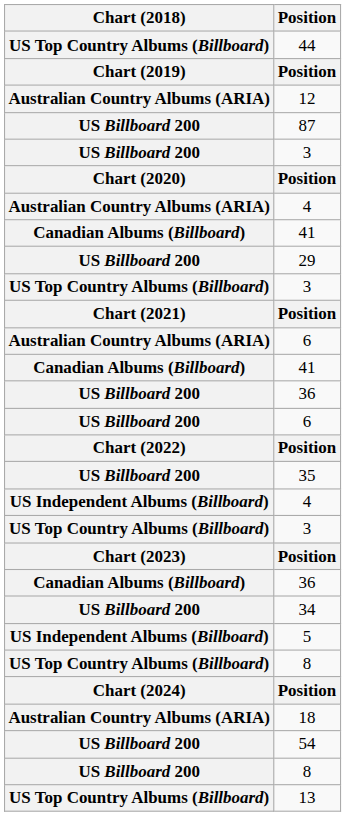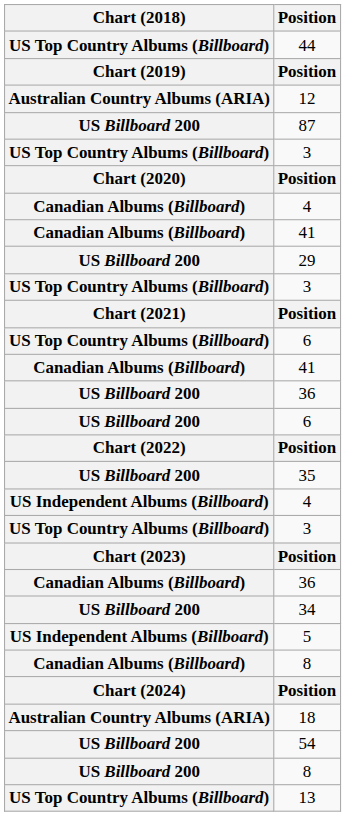(139, 152) US Billboard 200 -> (139, 152) US Top Country Albums (Billboard)
(139, 206) Australian Country Albums (ARIA) -> (139, 206) Canadian Albums (Billboard)
(139, 340) Australian Country Albums (ARIA) -> (139, 340) US Top Country Albums (Billboard)
(139, 663) US Top Country Albums (Billboard) -> (139, 663) Canadian Albums (Billboard)
